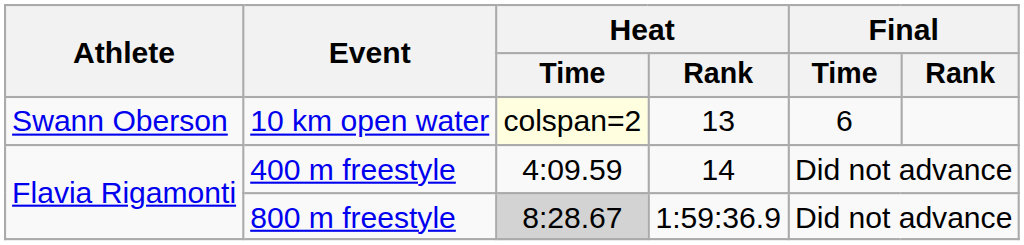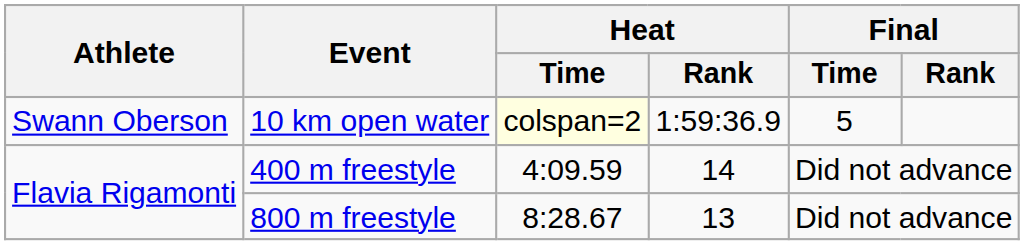(718, 122) 13 -> (718, 122) 1:59:36.9
(844, 122) 6 -> (844, 122) 5
(572, 217) lightgrey background -> (572, 217) no background
(718, 217) 1:59:36.9 -> (718, 217) 13
